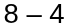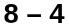(34, 14) normal -> (34, 14) bold
